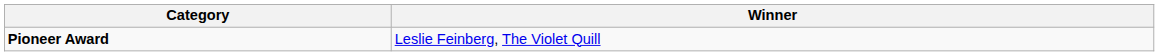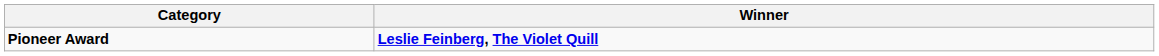(498, 39) normal -> (488, 39) bold
